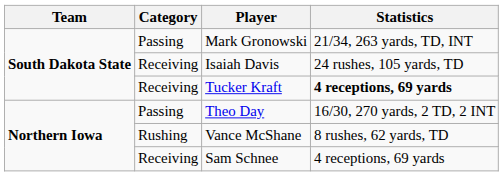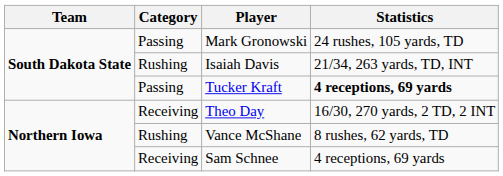(394, 40) 21/34, 263 yards, TD, INT -> (389, 40) 24 rushes, 105 yards, TD
(168, 64) Receiving -> (163, 64) Rushing
(389, 64) 24 rushes, 105 yards, TD -> (394, 64) 21/34, 263 yards, TD, INT
(168, 87) Receiving -> (161, 87) Passing
(161, 111) Passing -> (168, 111) Receiving
